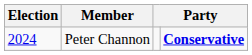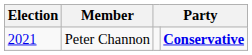(22, 38) 2024 -> (22, 38) 2021
